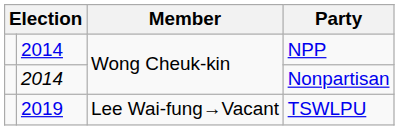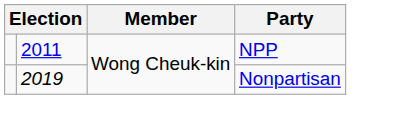(42, 49) 2014 -> (41, 49) 2011
(42, 79) 2014 -> (42, 79) 2019
- row: (327, 109)
